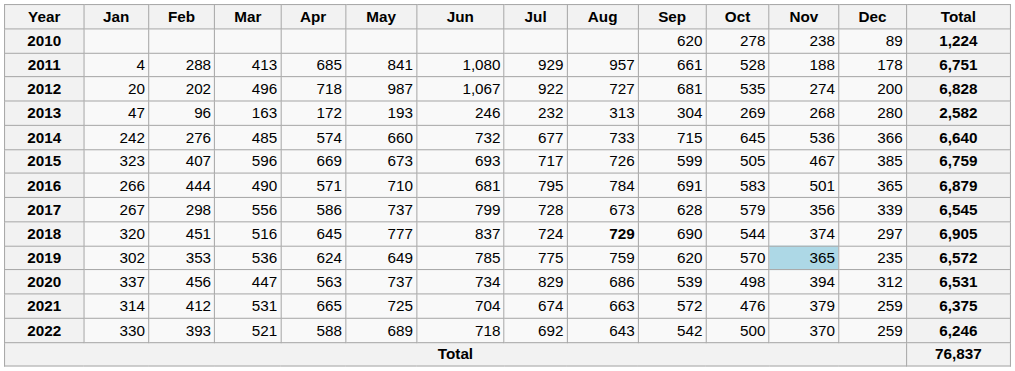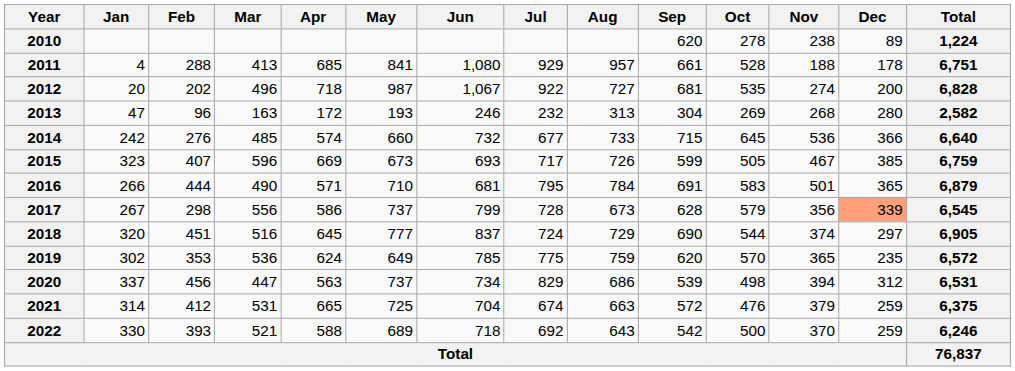(890, 210) no background -> (890, 210) lightsalmon background
(622, 234) bold -> (622, 234) normal
(822, 258) lightblue background -> (822, 258) no background
